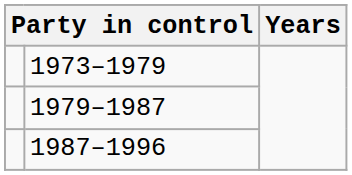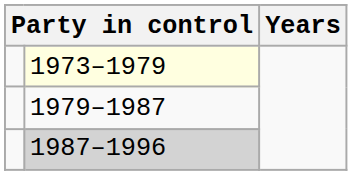(98, 67) no background -> (98, 67) lightyellow background
(98, 149) no background -> (98, 149) lightgrey background
